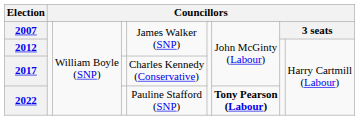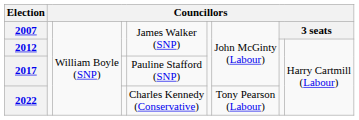(167, 71) Charles Kennedy (Conservative) -> (167, 71) Pauline Stafford (SNP)
(167, 100) Pauline Stafford (SNP) -> (167, 100) Charles Kennedy (Conservative)
(246, 100) bold -> (245, 100) normal
